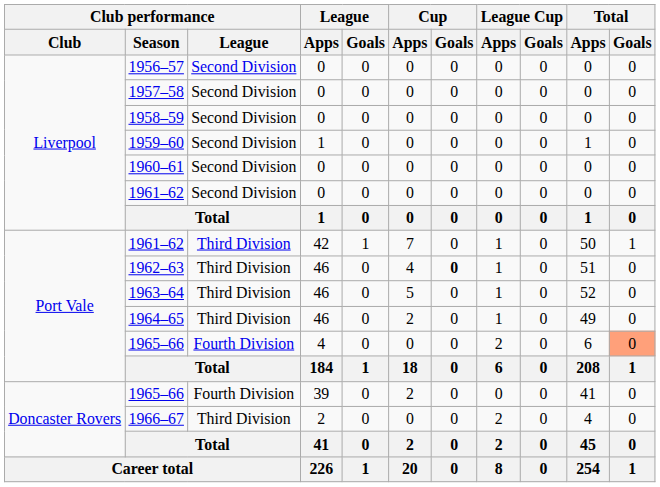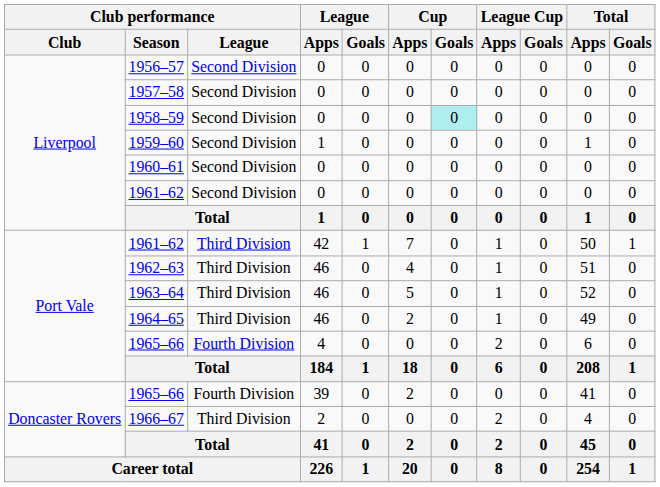(454, 117) no background -> (454, 117) paleturquoise background
(454, 268) bold -> (454, 268) normal
(632, 343) lightsalmon background -> (632, 343) no background
